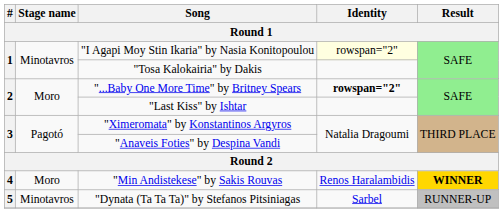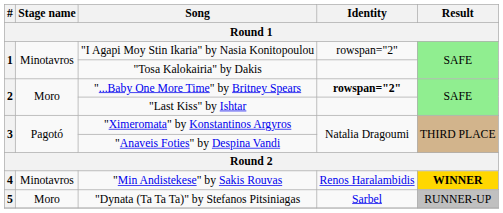(367, 50) lightyellow background -> (367, 50) no background
(47, 180) Moro -> (47, 180) Minotavros
(47, 198) Minotavros -> (47, 198) Moro
